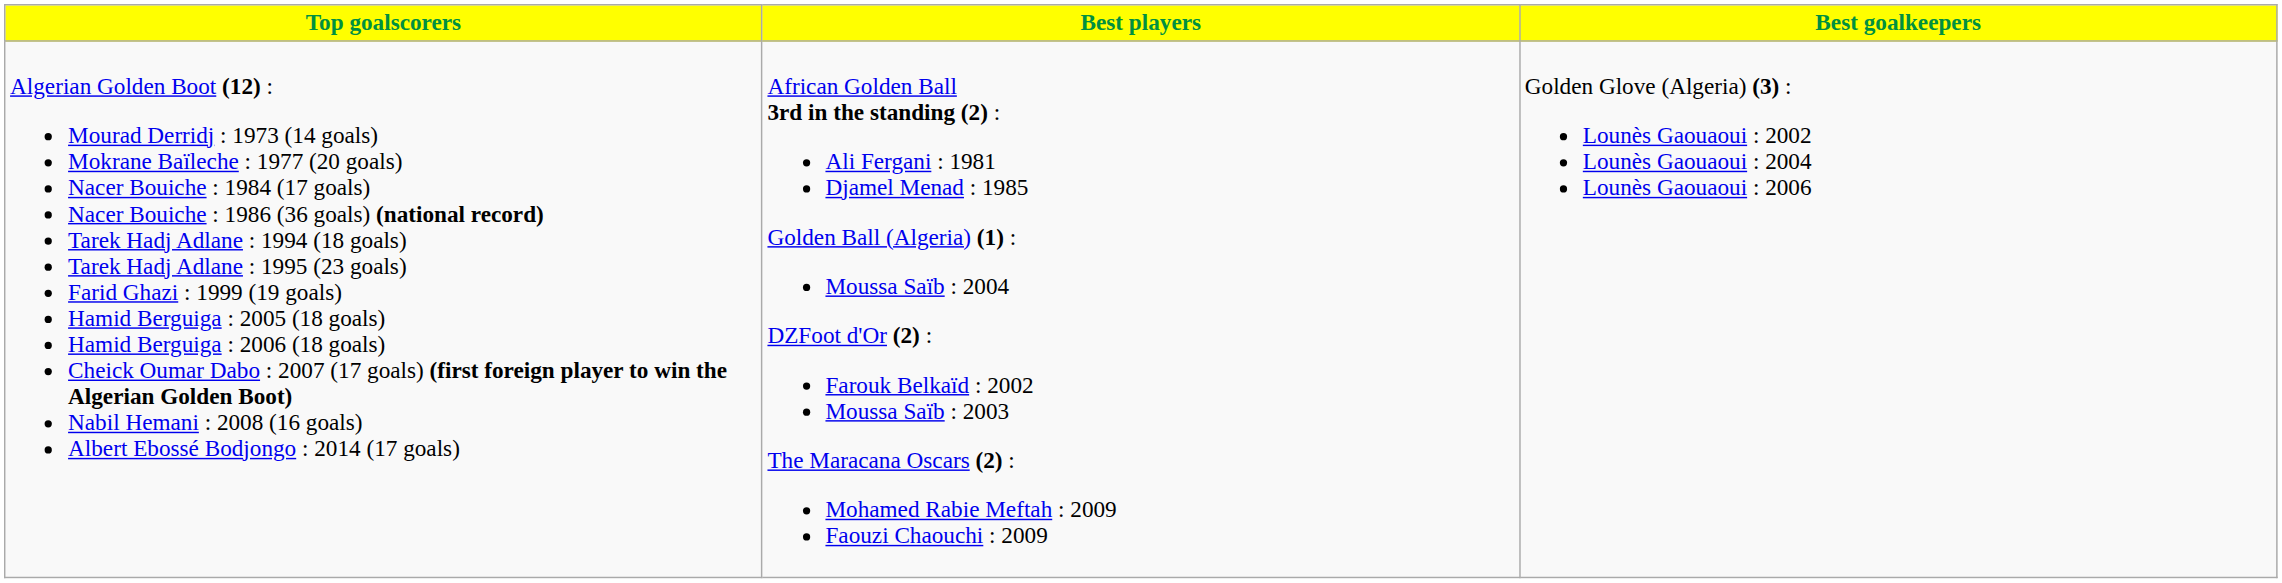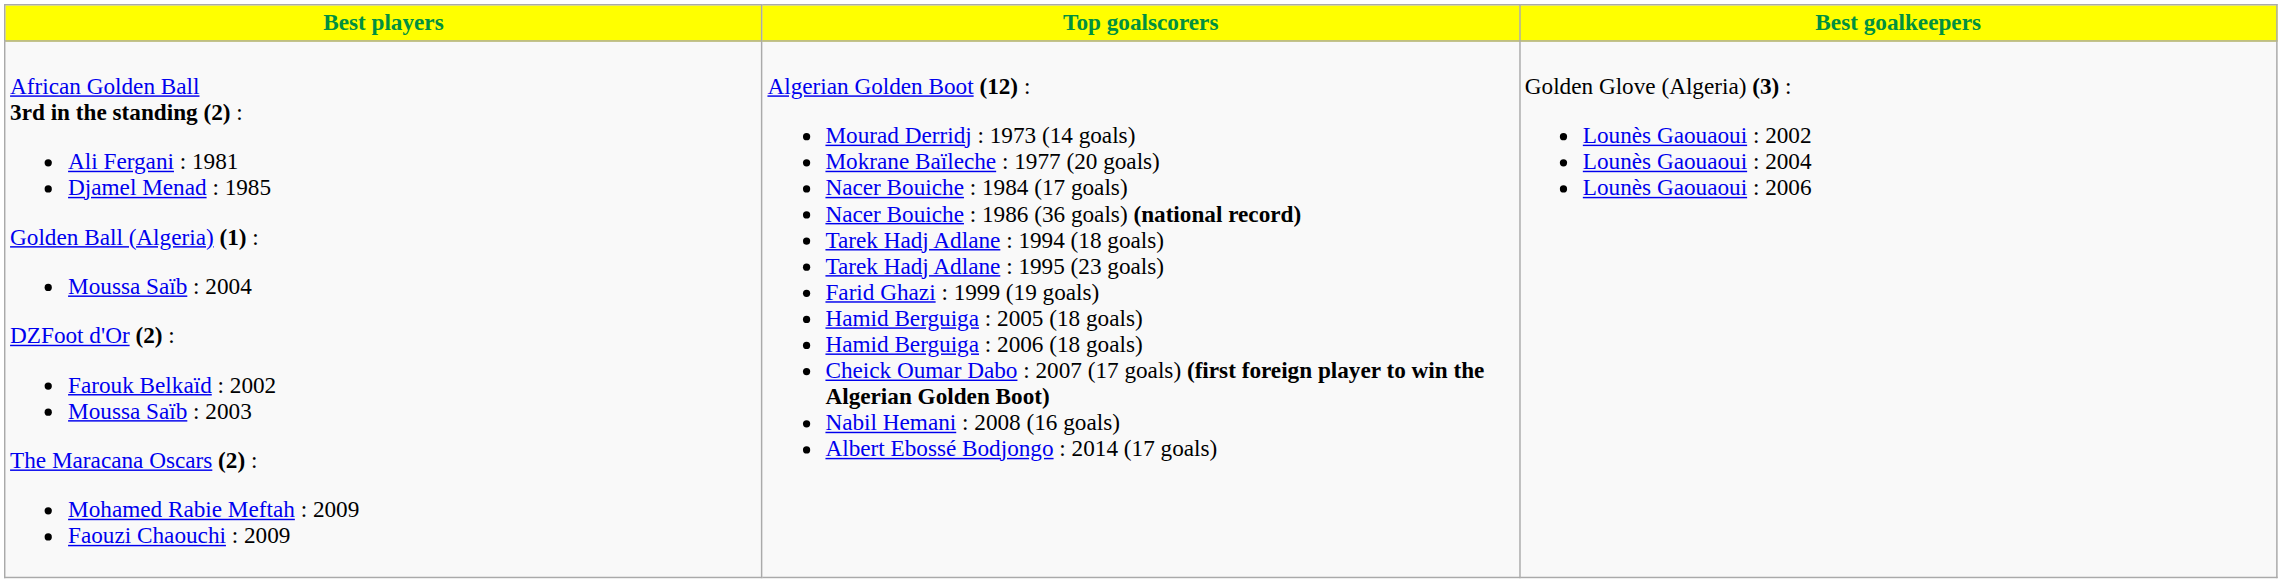columns swapped: (1141, 22) <-> (383, 22)
